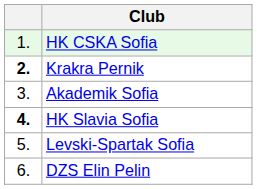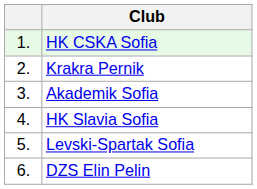(23, 68) bold -> (23, 68) normal
(23, 119) bold -> (23, 119) normal
